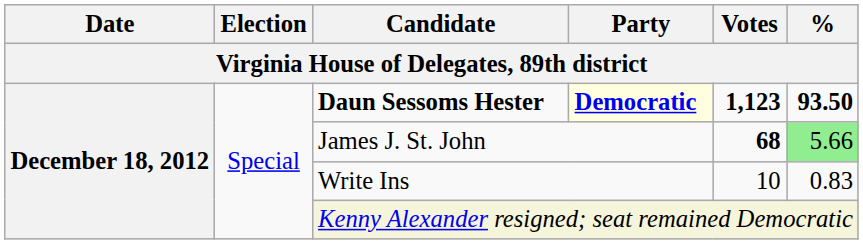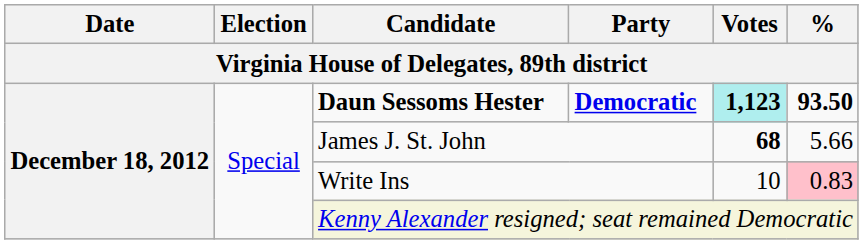(635, 102) lightyellow background -> (635, 102) no background
(753, 102) no background -> (753, 102) paleturquoise background
(831, 141) lightgreen background -> (831, 141) no background
(831, 180) no background -> (831, 180) pink background
